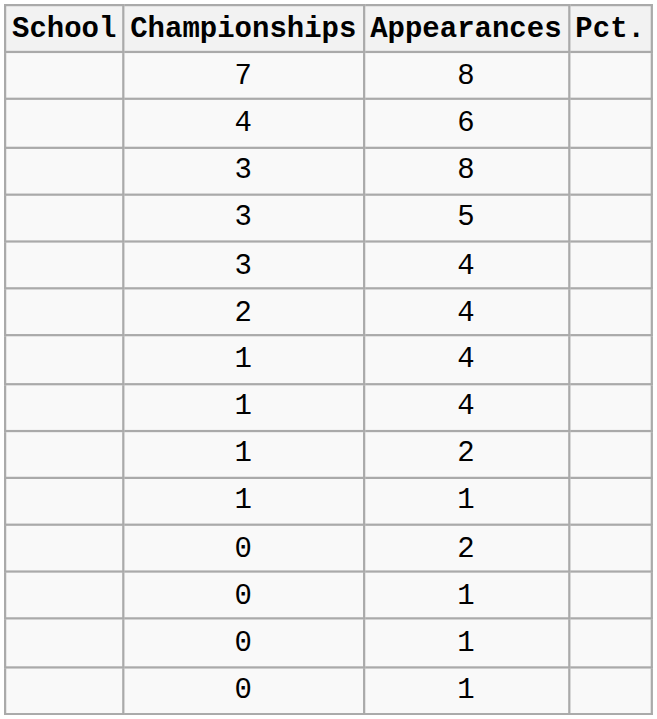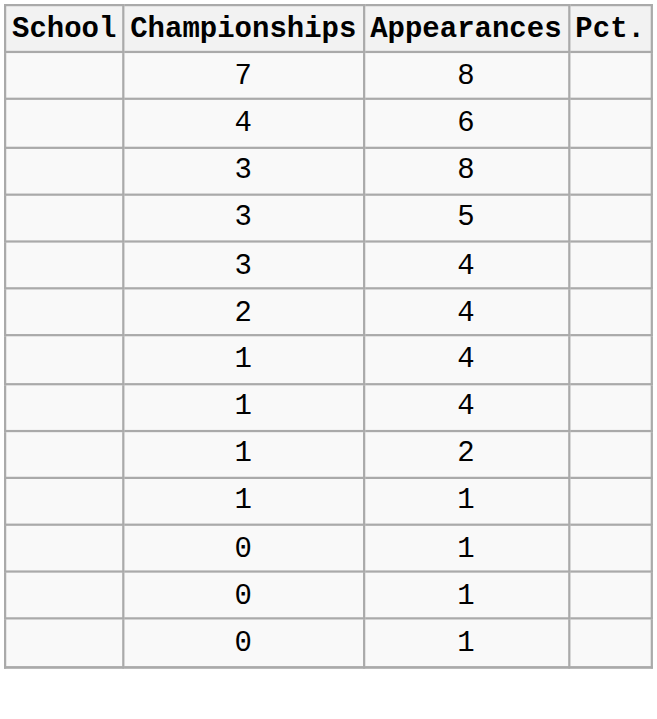- row: (243, 548)
